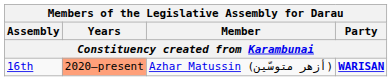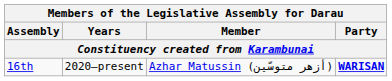(104, 67) lightsalmon background -> (104, 67) no background
